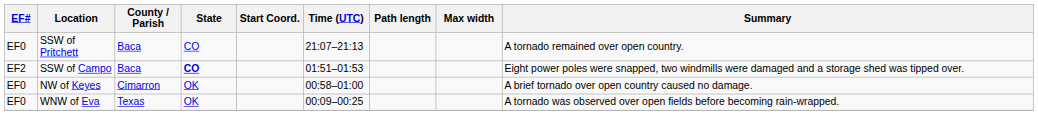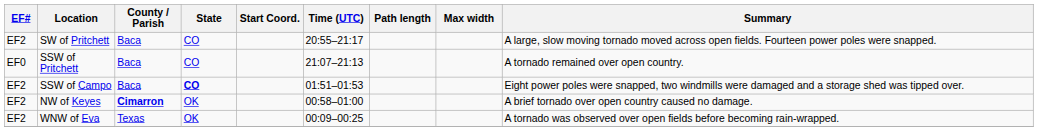+ row: (75, 40)
(16, 85) EF0 -> (16, 102) EF2
(139, 85) normal -> (140, 102) bold
(16, 102) EF0 -> (16, 118) EF2
